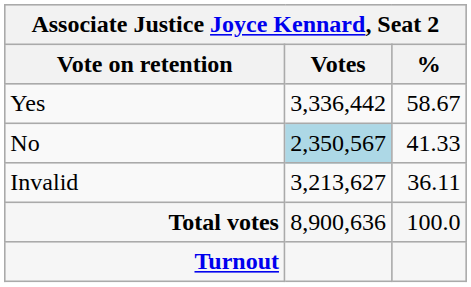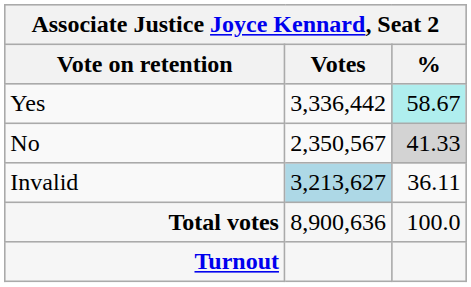(433, 103) no background -> (433, 103) paleturquoise background
(338, 143) lightblue background -> (338, 143) no background
(433, 143) no background -> (433, 143) lightgrey background
(338, 182) no background -> (338, 182) lightblue background
